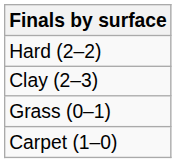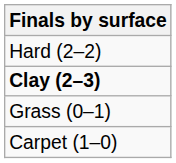(54, 81) normal -> (55, 81) bold
